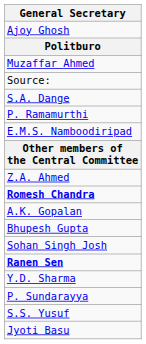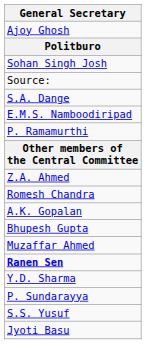(51, 64) Muzaffar Ahmed -> (57, 64) Sohan Singh Josh
(48, 115) P. Ramamurthi -> (69, 115) E.M.S. Namboodiripad
(69, 132) E.M.S. Namboodiripad -> (48, 132) P. Ramamurthi
(51, 194) bold -> (51, 194) normal
(57, 245) Sohan Singh Josh -> (51, 245) Muzaffar Ahmed
